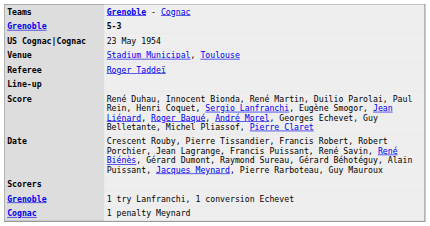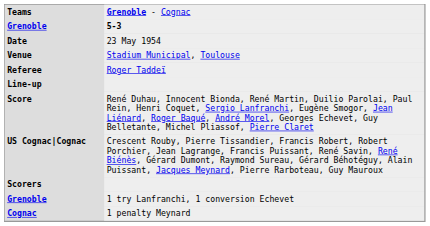(47, 41) US Cognac|Cognac -> (17, 41) Date
(17, 142) Date -> (47, 142) US Cognac|Cognac
